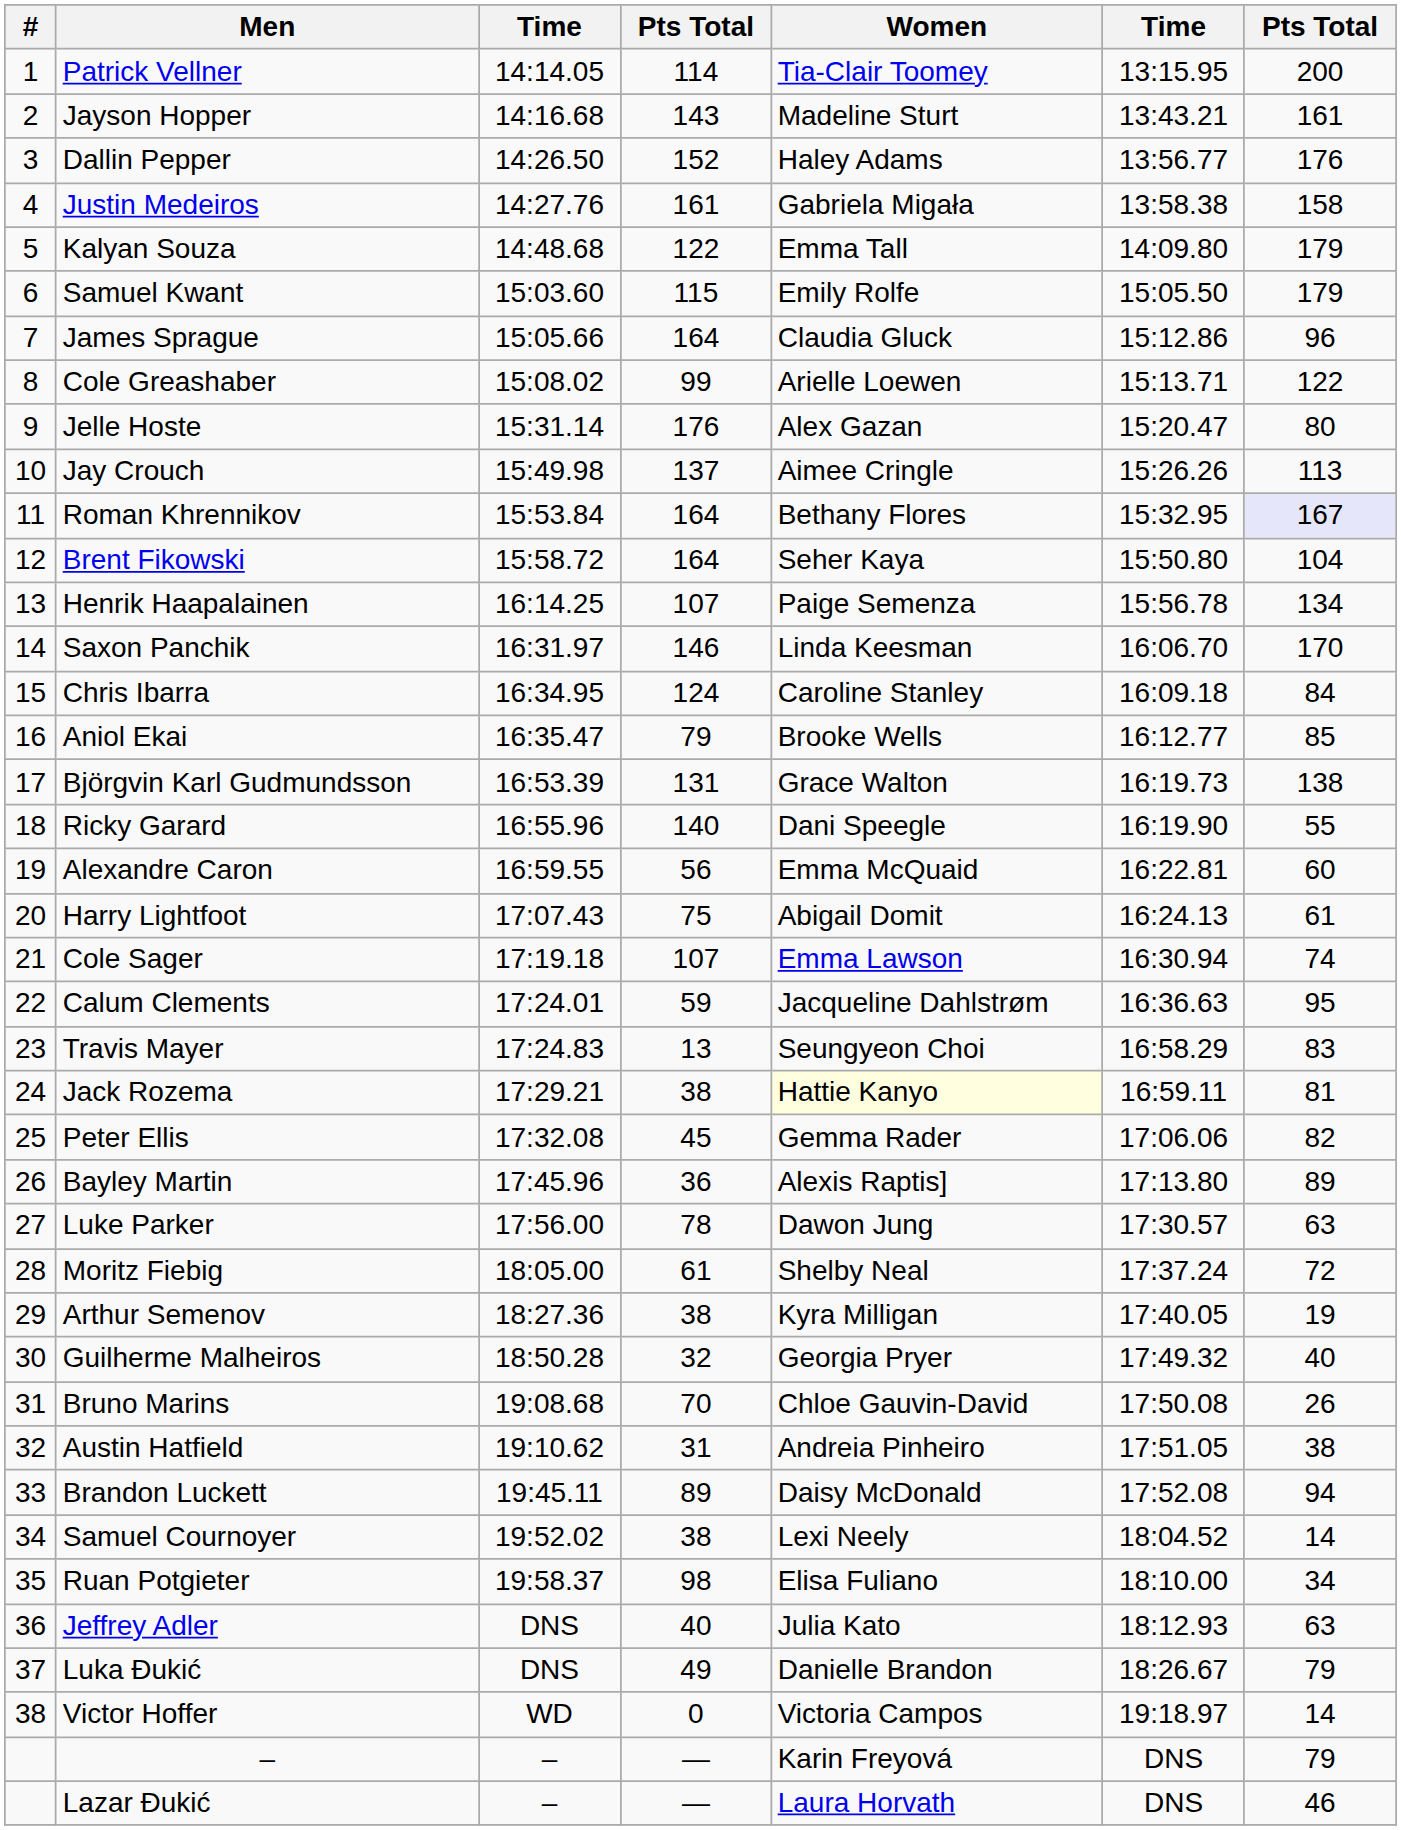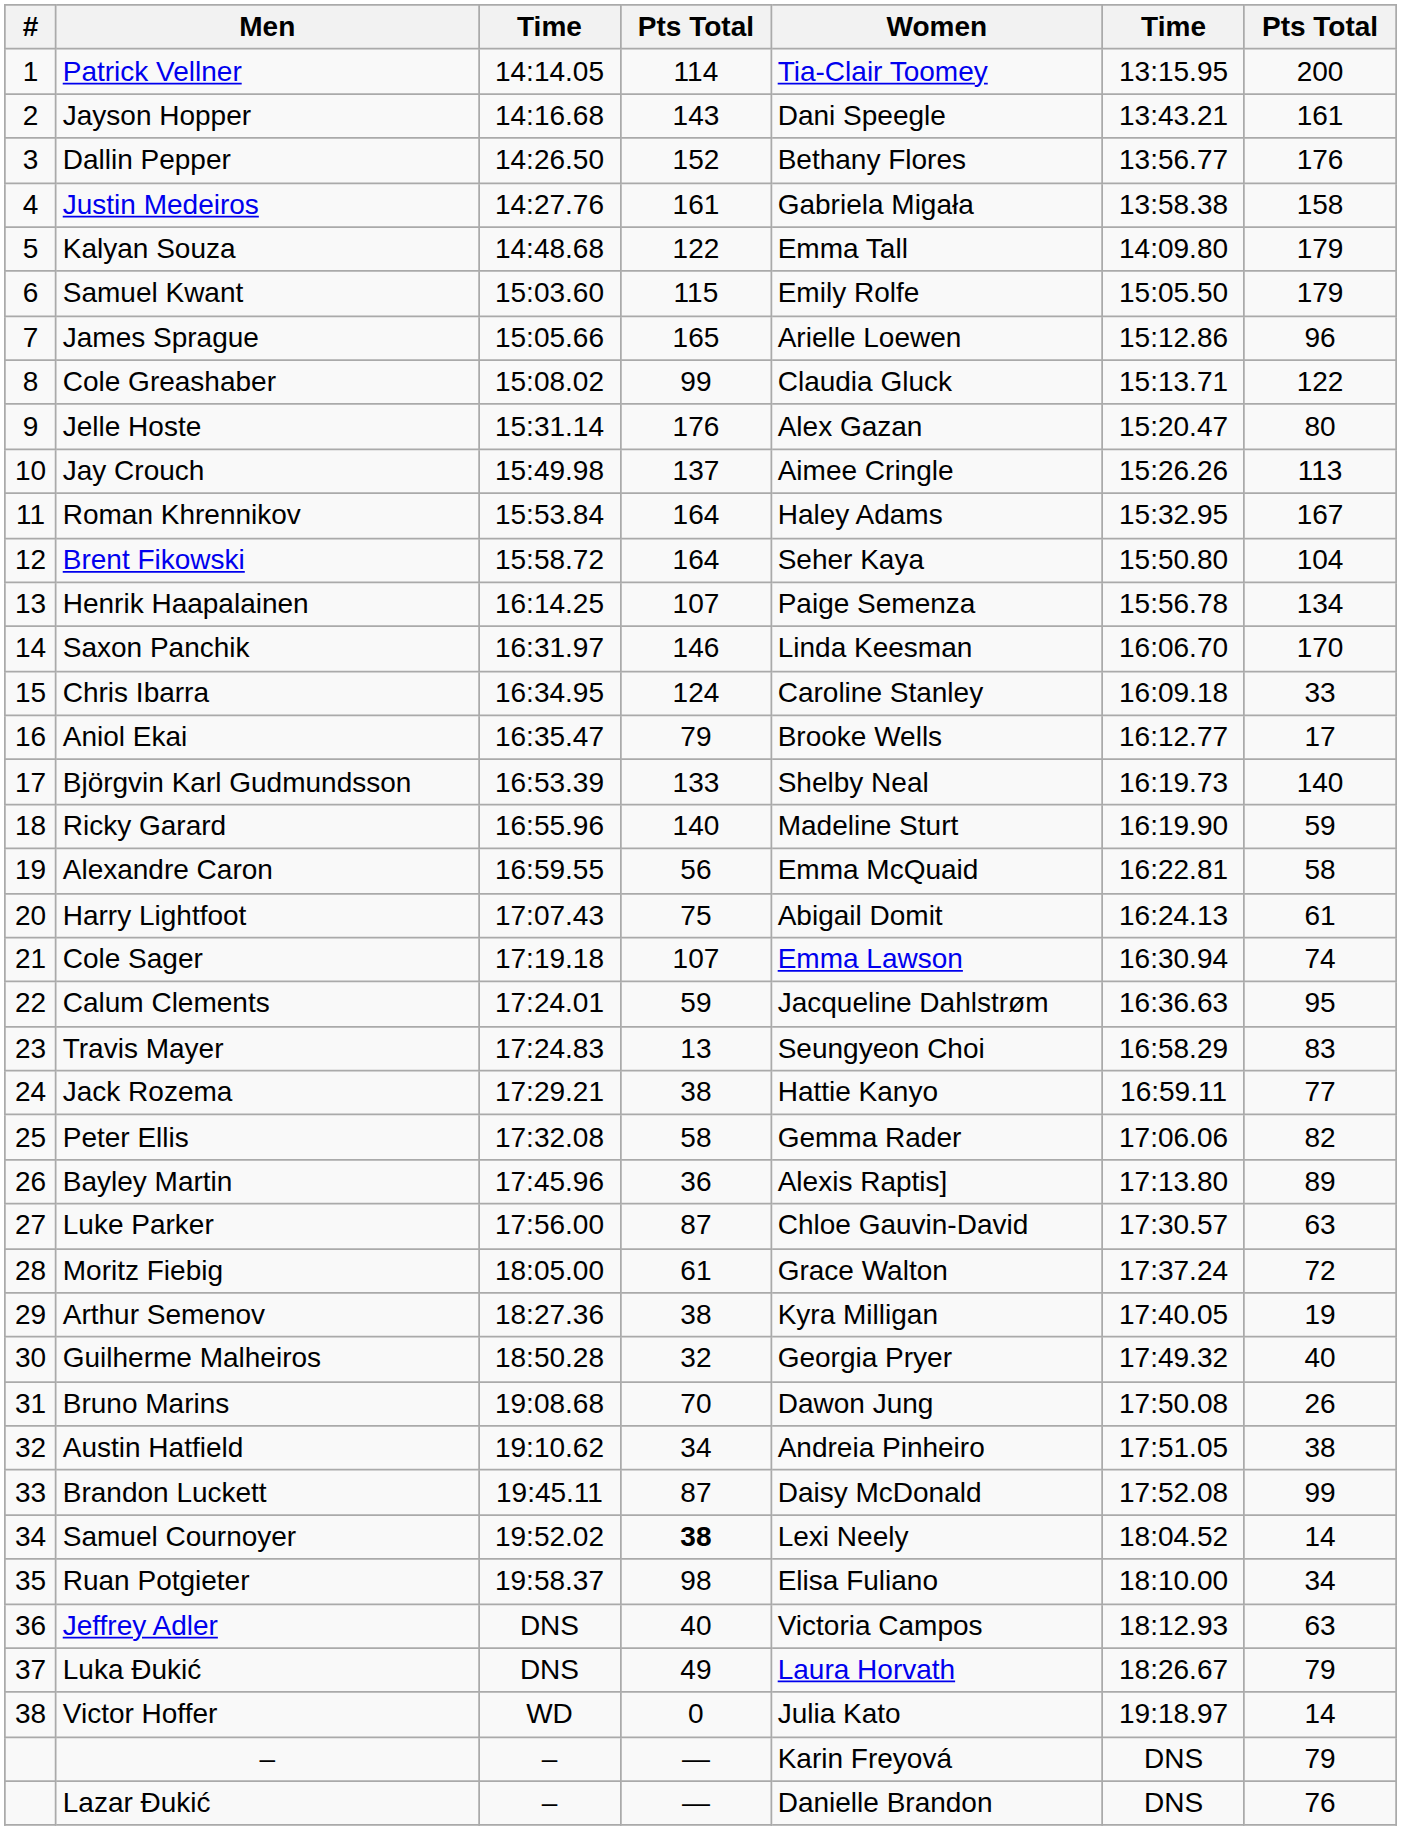(868, 115) Madeline Sturt -> (862, 115) Dani Speegle
(860, 159) Haley Adams -> (872, 159) Bethany Flores
(696, 337) 164 -> (696, 337) 165
(865, 337) Claudia Gluck -> (870, 337) Arielle Loewen
(870, 381) Arielle Loewen -> (865, 381) Claudia Gluck
(872, 515) Bethany Flores -> (860, 515) Haley Adams
(1320, 515) lavender background -> (1320, 515) no background
(1320, 692) 84 -> (1320, 692) 33
(1320, 737) 85 -> (1320, 737) 17
(696, 781) 131 -> (696, 781) 133
(863, 781) Grace Walton -> (853, 781) Shelby Neal
(1320, 781) 138 -> (1320, 781) 140
(862, 826) Dani Speegle -> (868, 826) Madeline Sturt
(1320, 826) 55 -> (1320, 826) 59
(1320, 870) 60 -> (1320, 870) 58
(858, 1092) lightyellow background -> (858, 1092) no background
(1320, 1092) 81 -> (1320, 1092) 77
(696, 1136) 45 -> (696, 1136) 58
(696, 1225) 78 -> (696, 1225) 87
(856, 1225) Dawon Jung -> (903, 1225) Chloe Gauvin-David
(853, 1270) Shelby Neal -> (863, 1270) Grace Walton
(903, 1403) Chloe Gauvin-David -> (856, 1403) Dawon Jung
(696, 1447) 31 -> (696, 1447) 34
(696, 1492) 89 -> (696, 1492) 87
(1320, 1492) 94 -> (1320, 1492) 99
(696, 1536) normal -> (696, 1536) bold
(839, 1625) Julia Kato -> (880, 1625) Victoria Campos
(885, 1669) Danielle Brandon -> (866, 1669) Laura Horvath
(880, 1714) Victoria Campos -> (839, 1714) Julia Kato
(866, 1802) Laura Horvath -> (885, 1802) Danielle Brandon
(1320, 1802) 46 -> (1320, 1802) 76
